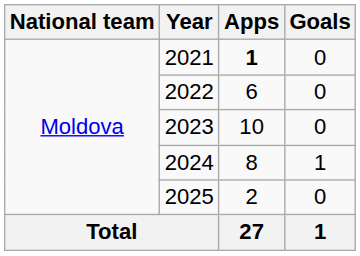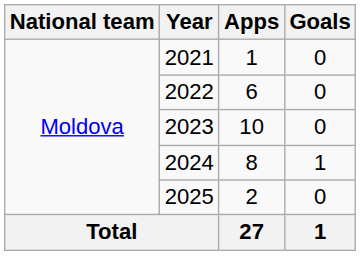(252, 57) bold -> (252, 57) normal
